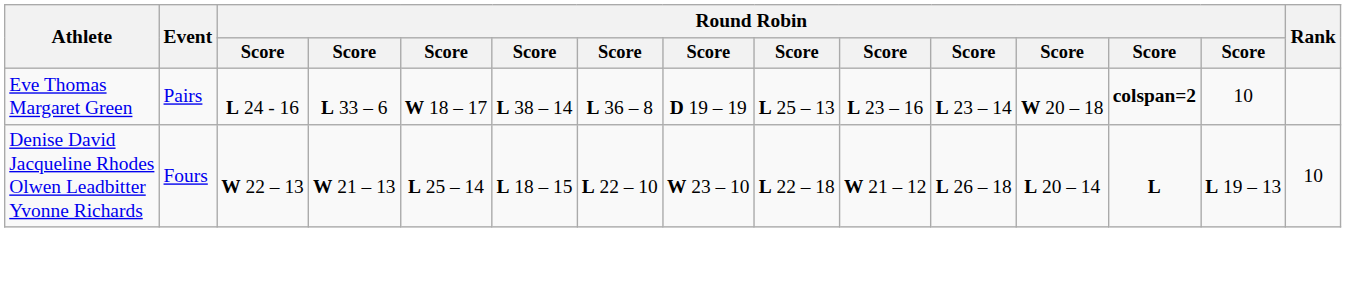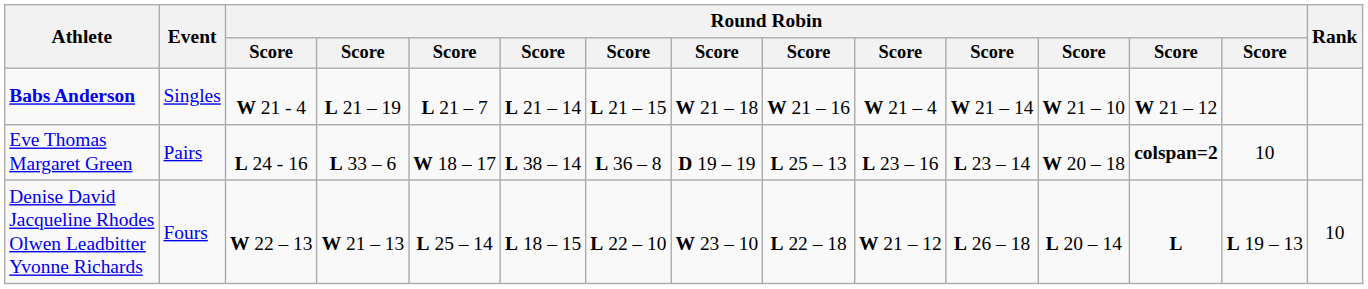+ row: (72, 96)
